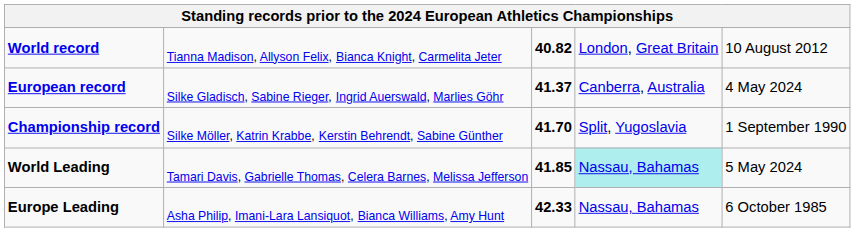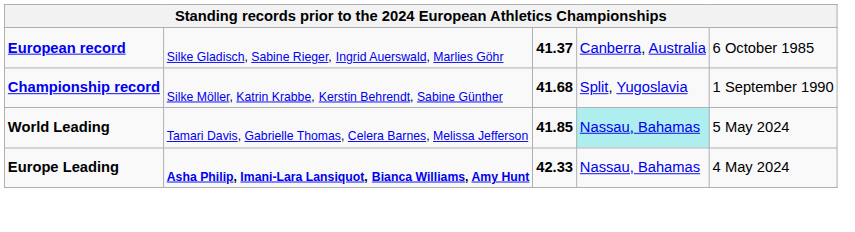- row: (54, 47)
(764, 87) 4 May 2024 -> (763, 47) 6 October 1985
(553, 127) 41.70 -> (555, 87) 41.68
(335, 215) normal -> (348, 175) bold
(776, 207) 6 October 1985 -> (751, 167) 4 May 2024
